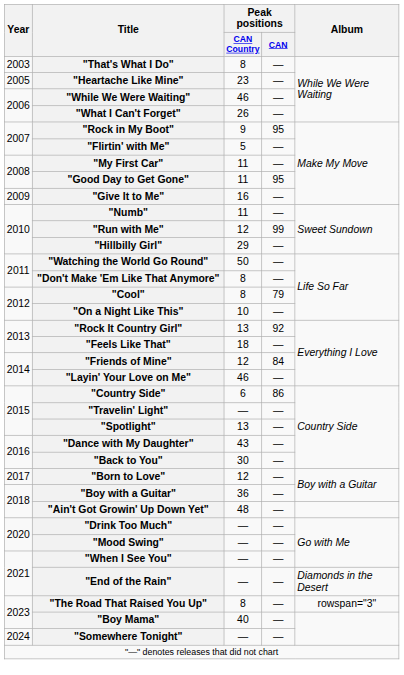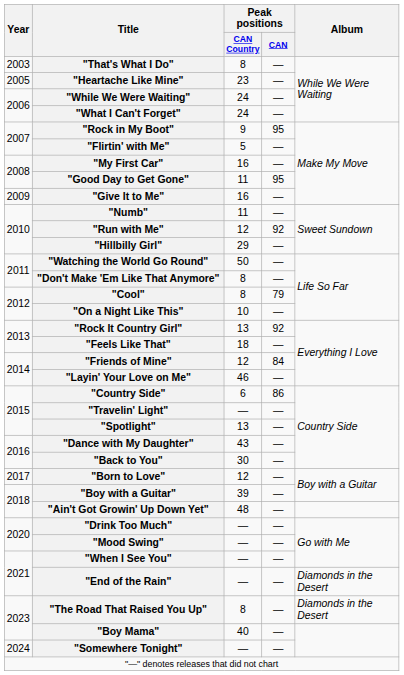(243, 97) 46 -> (243, 97) 24
(243, 114) 26 -> (243, 114) 24
(243, 163) 11 -> (243, 163) 16
(278, 229) 99 -> (278, 229) 92
(243, 493) 36 -> (243, 493) 39
(347, 604) rowspan="3" -> (335, 609) Diamonds in the Desert
